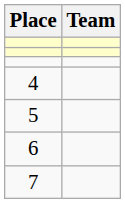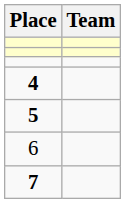(33, 82) normal -> (33, 82) bold
(33, 115) normal -> (33, 115) bold
(33, 181) normal -> (33, 181) bold
